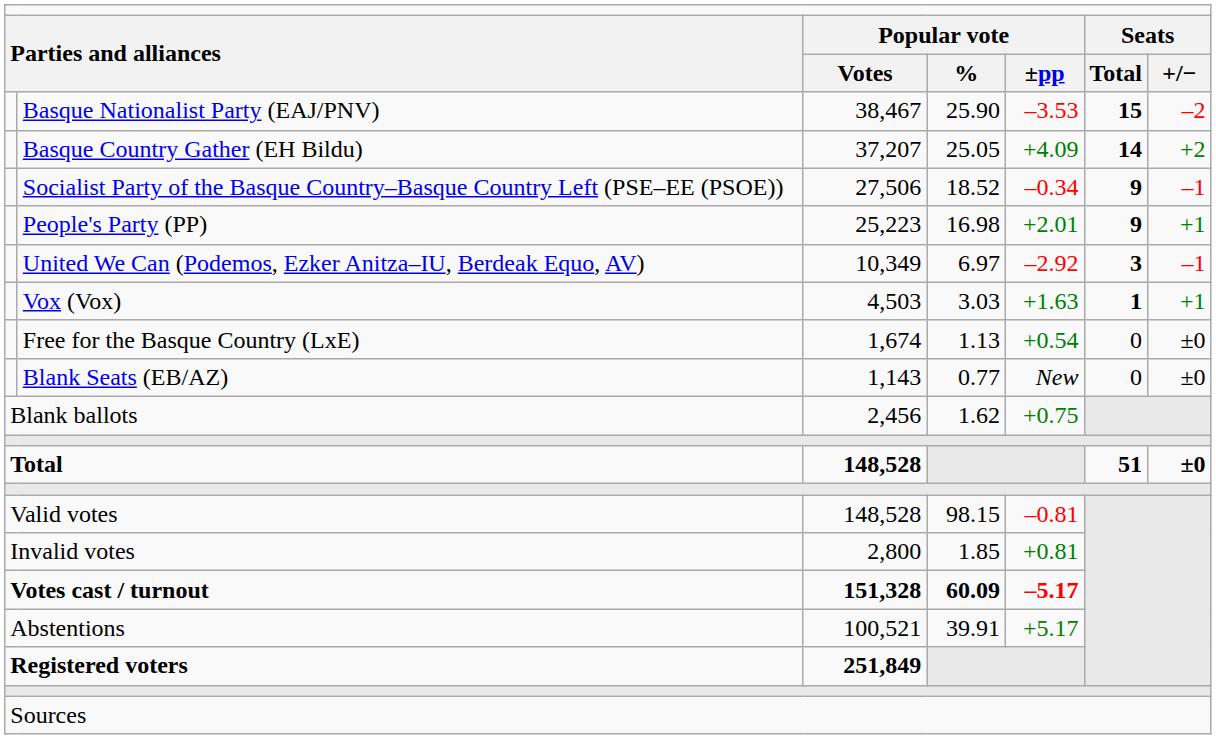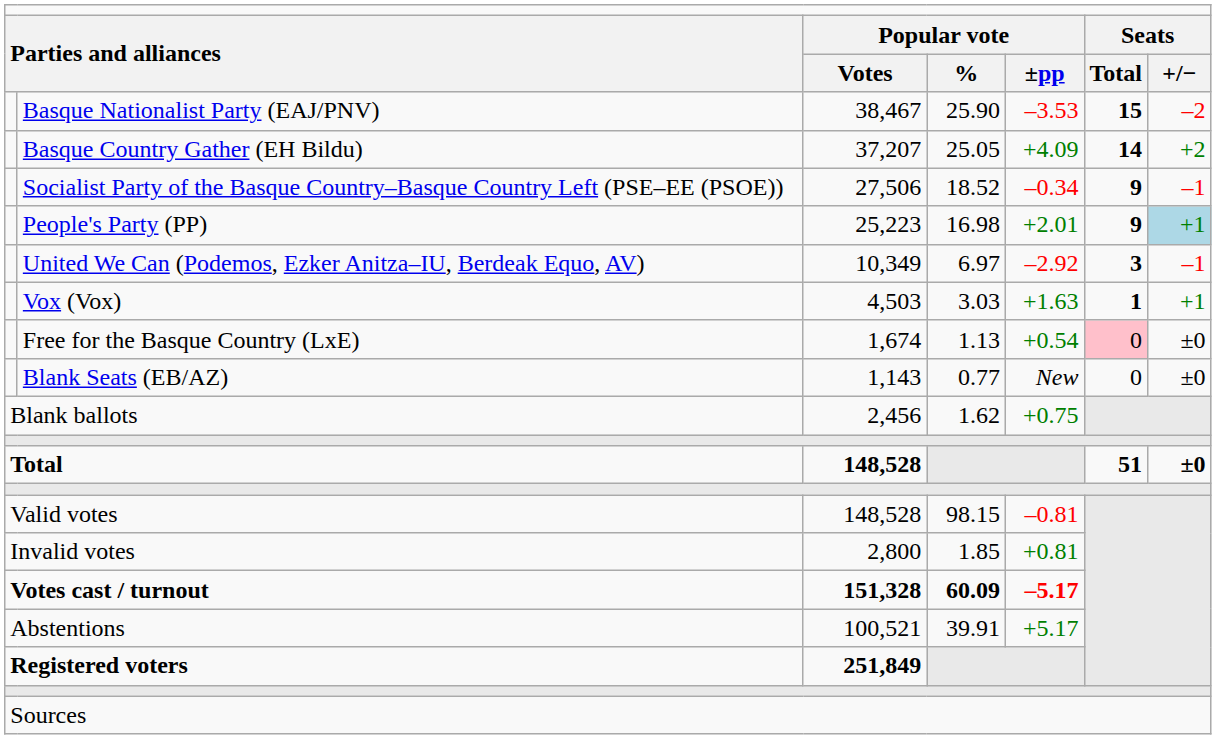(1193, 224) no background -> (1193, 224) lightblue background
(1136, 339) no background -> (1136, 339) pink background
